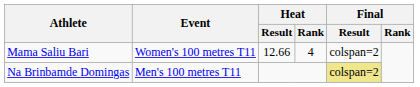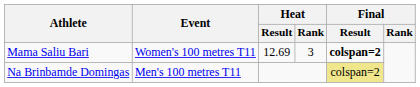(277, 53) 12.66 -> (277, 53) 12.69
(311, 53) 4 -> (311, 53) 3
(354, 53) normal -> (355, 53) bold
